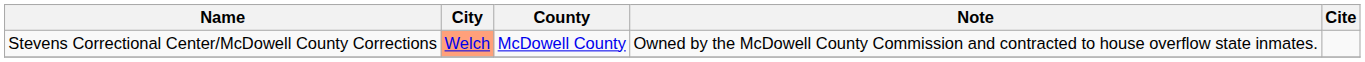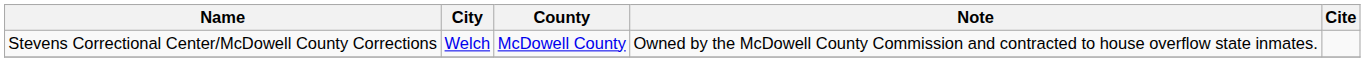(467, 43) lightsalmon background -> (467, 43) no background
